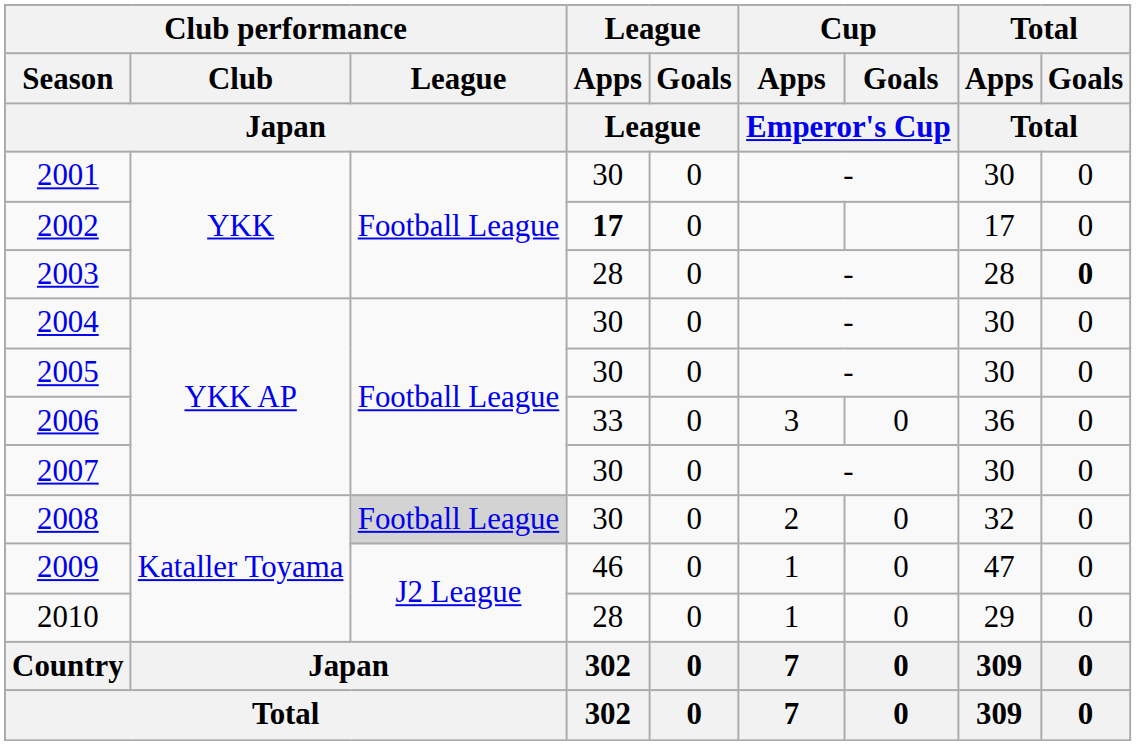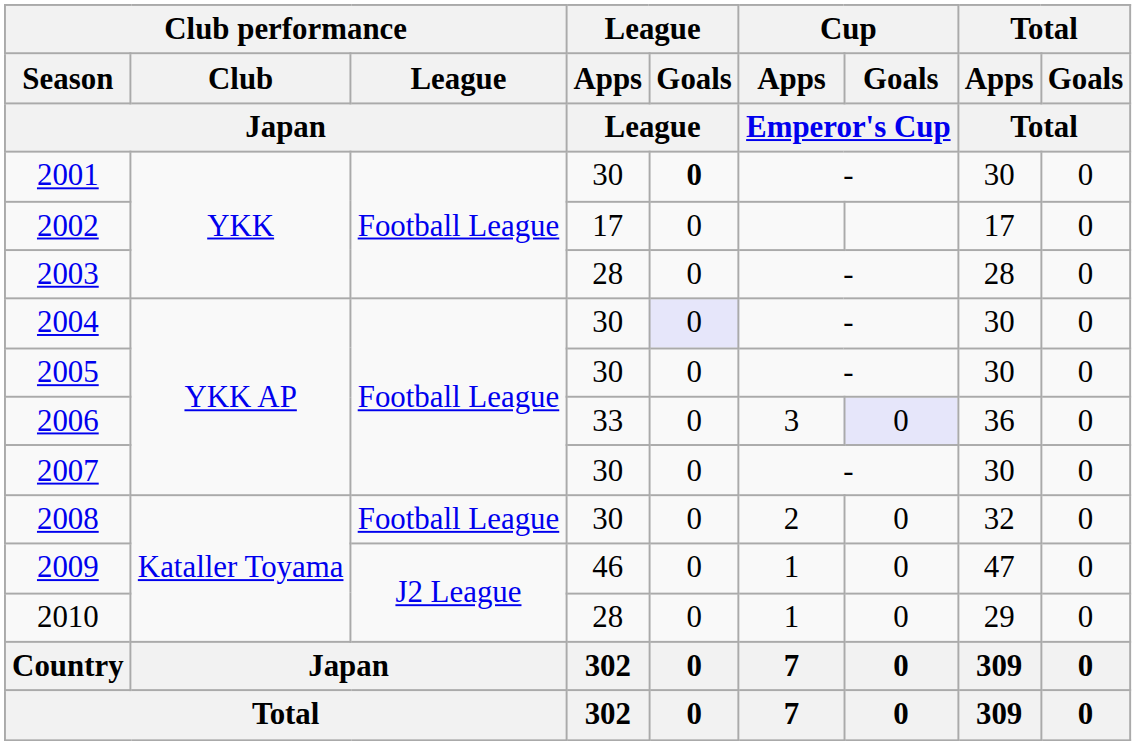(694, 175) normal -> (694, 175) bold
(608, 224) bold -> (608, 224) normal
(1085, 273) bold -> (1085, 273) normal
(694, 322) no background -> (694, 322) lavender background
(901, 420) no background -> (901, 420) lavender background
(458, 518) lightgrey background -> (458, 518) no background
